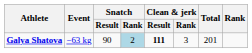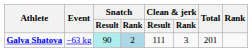(107, 40) no background -> (107, 40) paleturquoise background
(159, 40) bold -> (159, 40) normal
